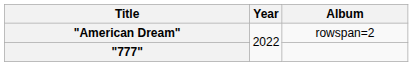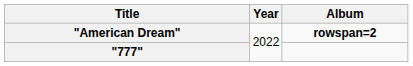(345, 33) normal -> (345, 33) bold
